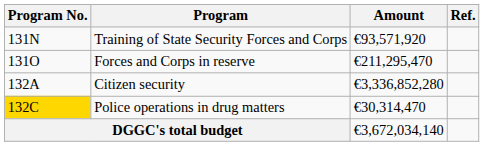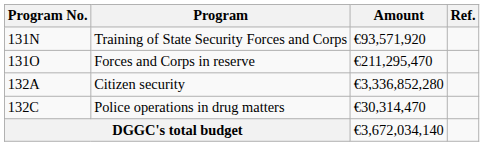(23, 107) gold background -> (23, 107) no background
